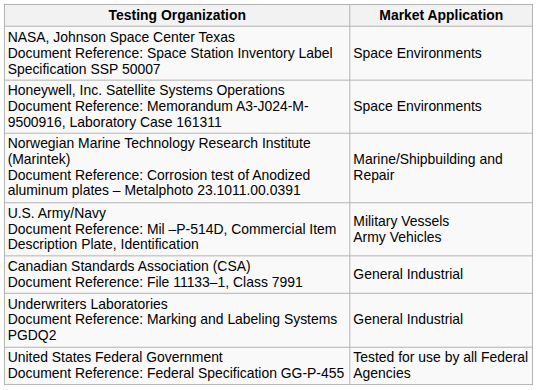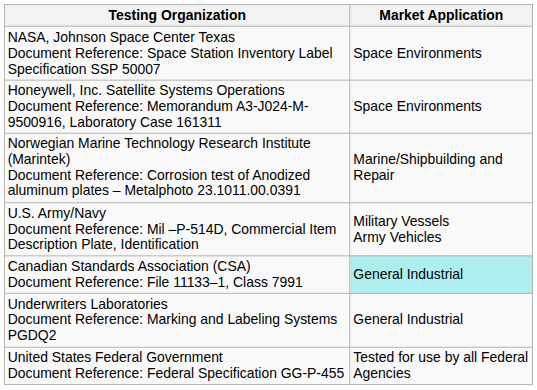(408, 274) no background -> (408, 274) paleturquoise background
